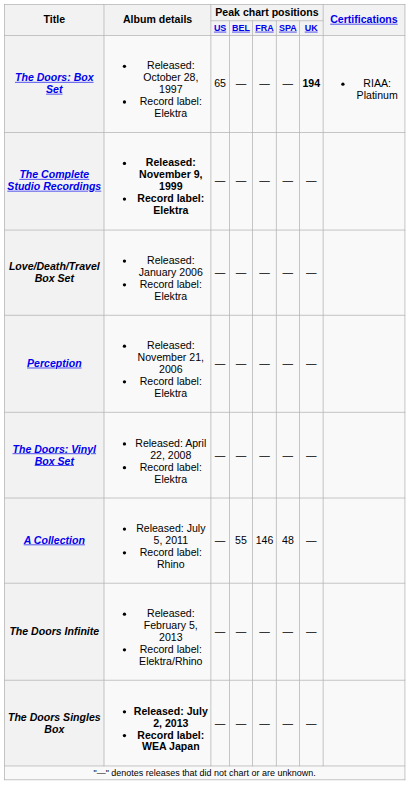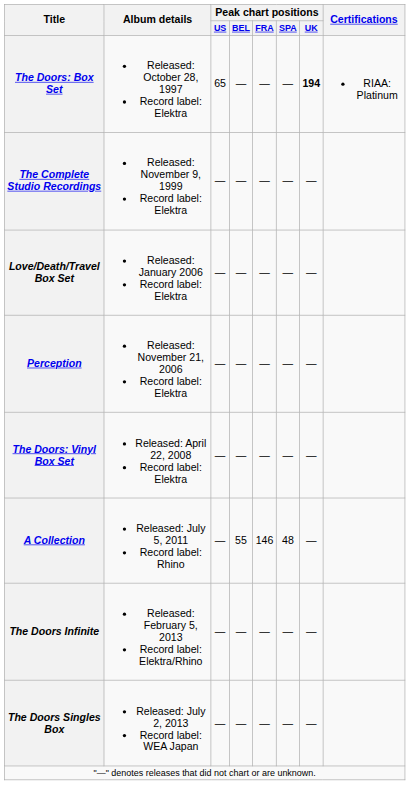(158, 187) bold -> (158, 187) normal
(158, 729) bold -> (158, 729) normal
